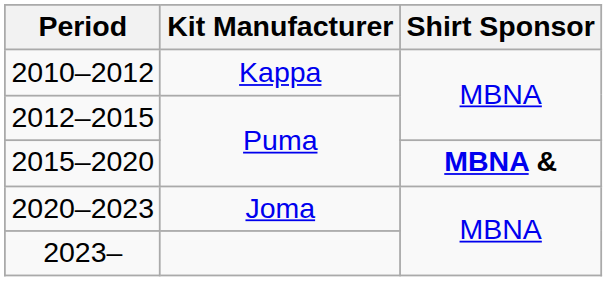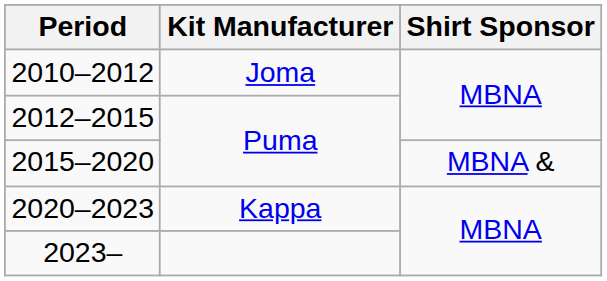(280, 72) Kappa -> (280, 72) Joma
(501, 162) bold -> (501, 162) normal
(280, 207) Joma -> (280, 207) Kappa
